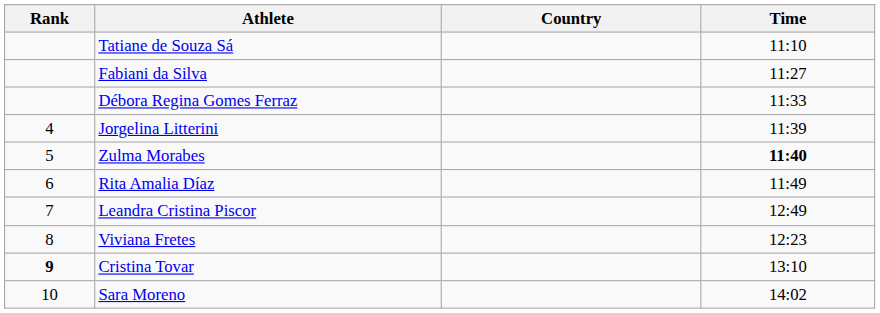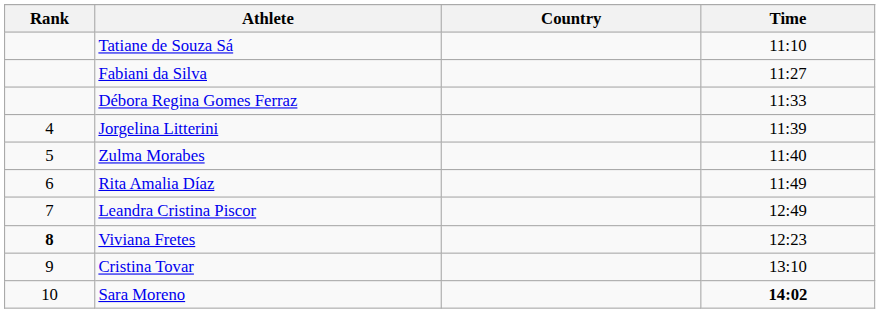(788, 156) bold -> (788, 156) normal
(50, 239) normal -> (50, 239) bold
(50, 266) bold -> (50, 266) normal
(788, 294) normal -> (788, 294) bold
